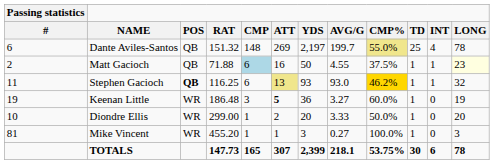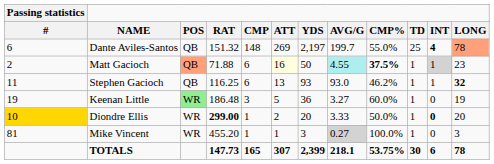(383, 47) khaki background -> (383, 47) no background
(433, 47) normal -> (433, 47) bold
(460, 47) no background -> (460, 47) lightsalmon background
(190, 64) no background -> (190, 64) lightsalmon background
(247, 64) lightblue background -> (247, 64) no background
(279, 64) no background -> (279, 64) lightyellow background
(339, 64) no background -> (339, 64) paleturquoise background
(383, 64) normal -> (384, 64) bold
(433, 64) no background -> (433, 64) lightgrey background
(460, 64) lightyellow background -> (460, 64) no background
(191, 82) bold -> (190, 82) normal
(279, 82) khaki background -> (279, 82) no background
(383, 82) gold background -> (383, 82) no background
(460, 82) normal -> (460, 82) bold
(192, 99) no background -> (192, 99) lightgreen background
(277, 99) bold -> (277, 99) normal
(12, 116) no background -> (12, 116) gold background
(224, 116) normal -> (224, 116) bold
(433, 116) normal -> (433, 116) bold
(339, 133) no background -> (339, 133) lightgrey background
